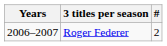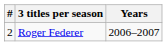columns swapped: (157, 13) <-> (33, 13)
